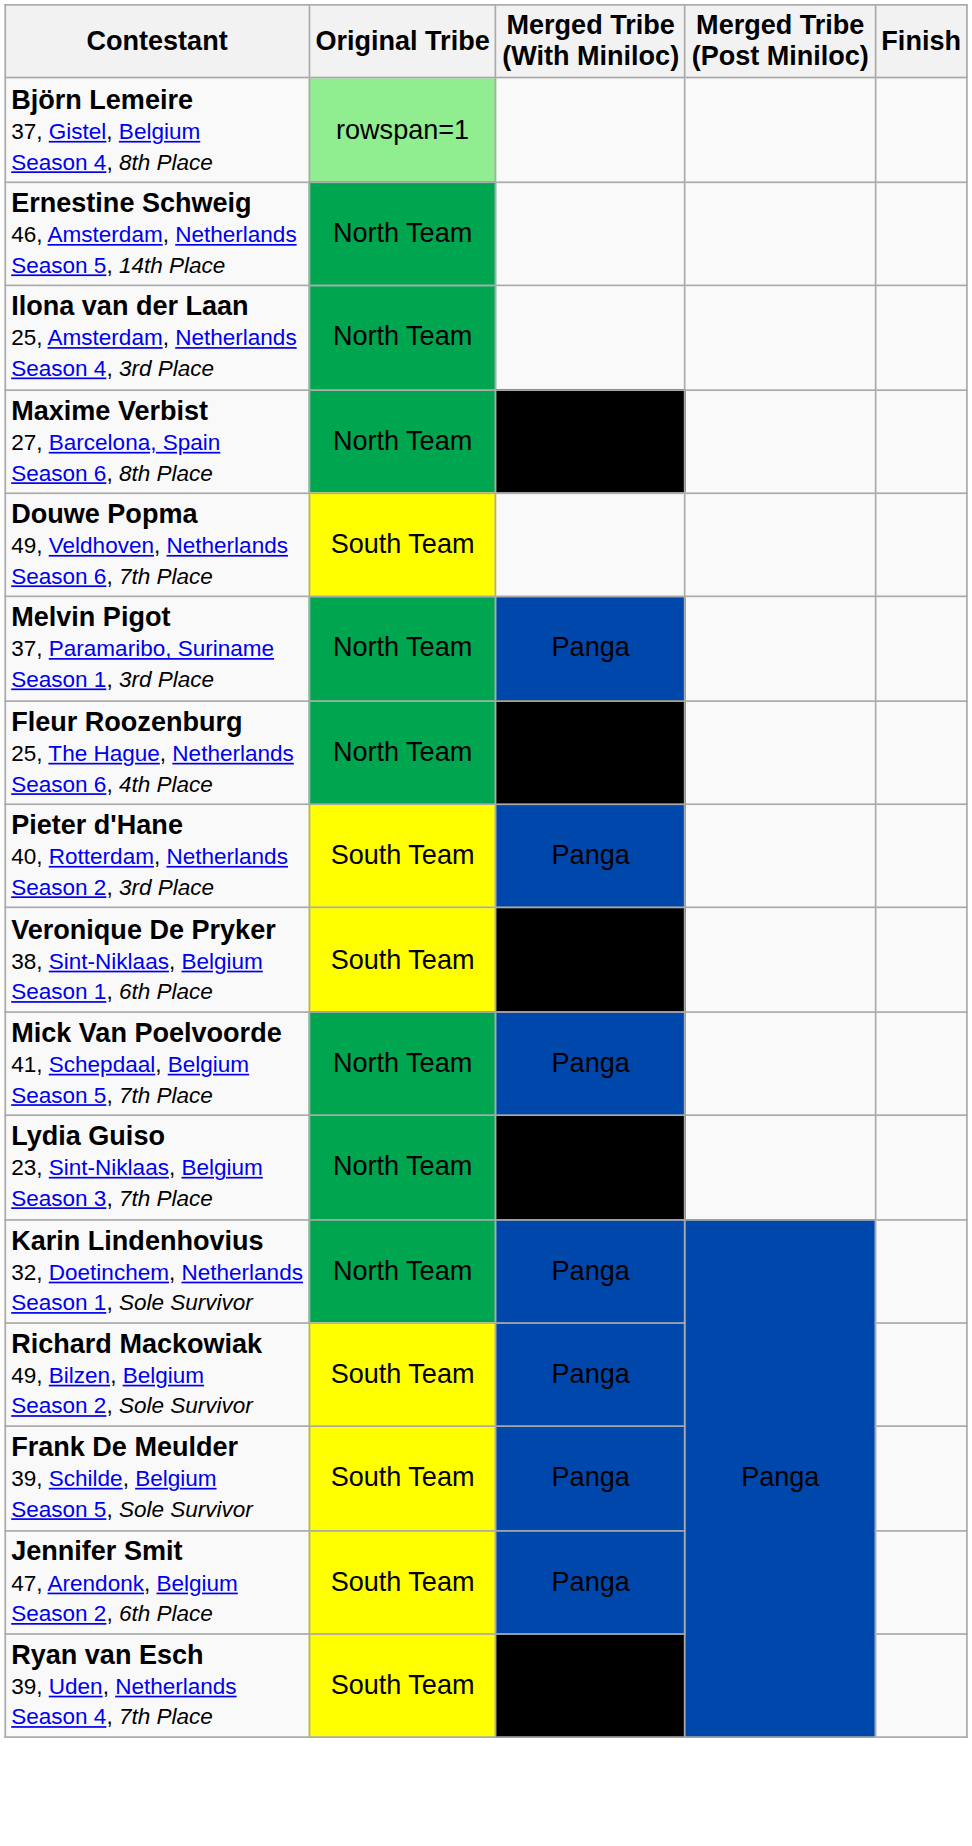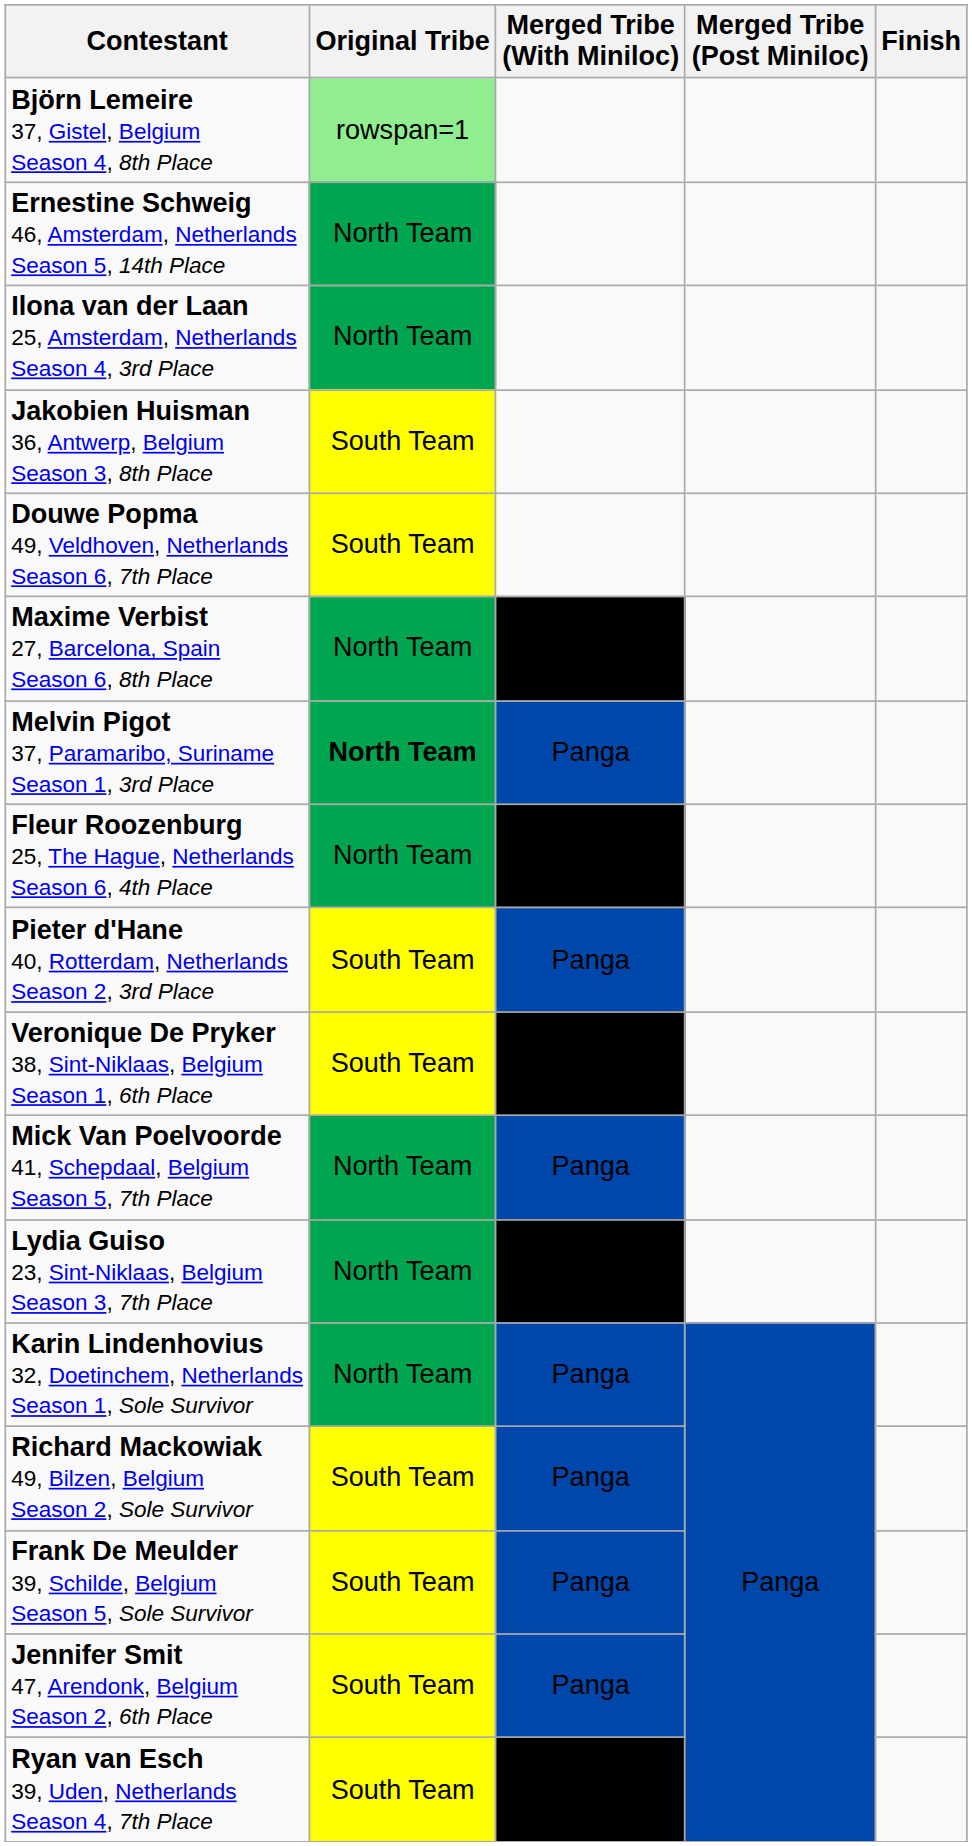+ row: (131, 440)
rows swapped: (150, 544) <-> (116, 440)
(403, 648) normal -> (403, 752) bold
